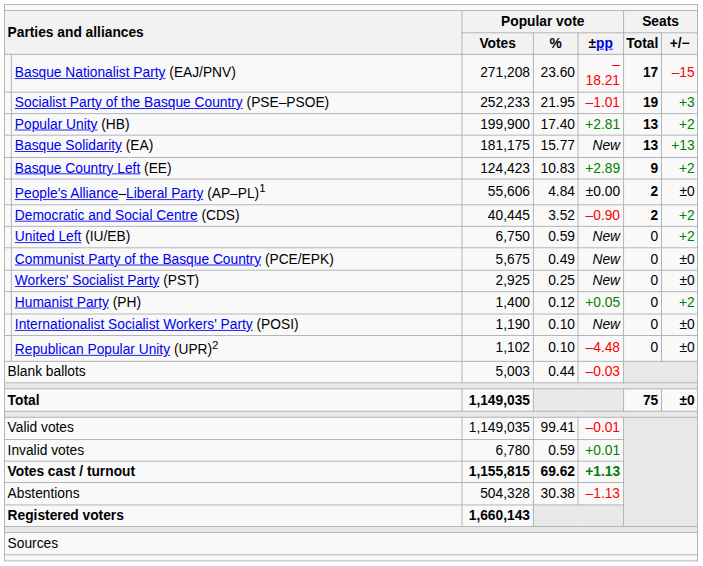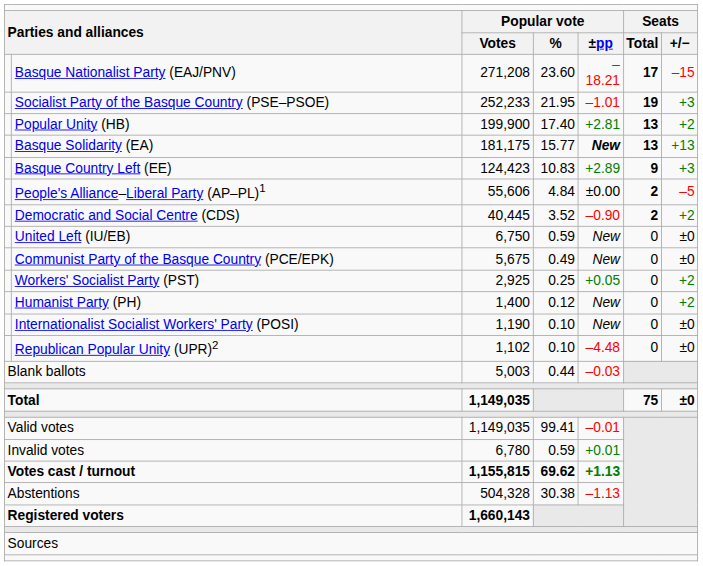(606, 146) normal -> (606, 146) bold
(687, 168) +2 -> (687, 168) +3
(687, 191) ±0 -> (687, 191) –5
(687, 237) +2 -> (687, 237) ±0
(606, 281) New -> (603, 281) +0.05
(687, 281) ±0 -> (687, 281) +2
(603, 302) +0.05 -> (606, 302) New
